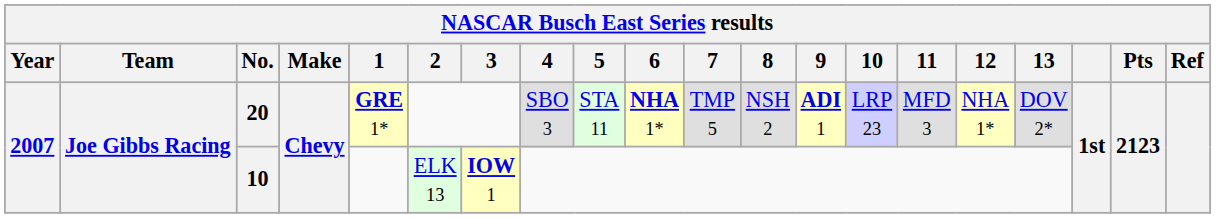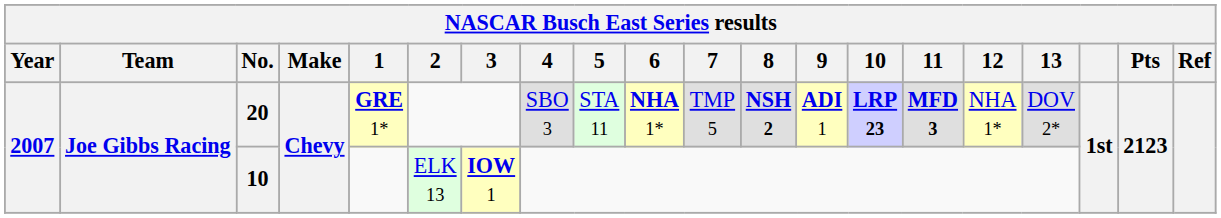(768, 112) normal -> (768, 113) bold
(872, 112) normal -> (875, 113) bold
(927, 112) normal -> (933, 113) bold
